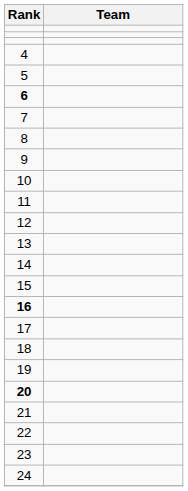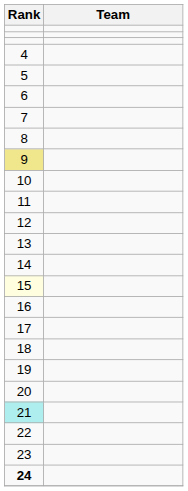(24, 96) bold -> (24, 96) normal
(24, 159) no background -> (24, 159) khaki background
(24, 286) no background -> (24, 286) lightyellow background
(24, 307) bold -> (24, 307) normal
(24, 391) bold -> (24, 391) normal
(24, 412) no background -> (24, 412) paleturquoise background
(24, 475) normal -> (24, 475) bold
